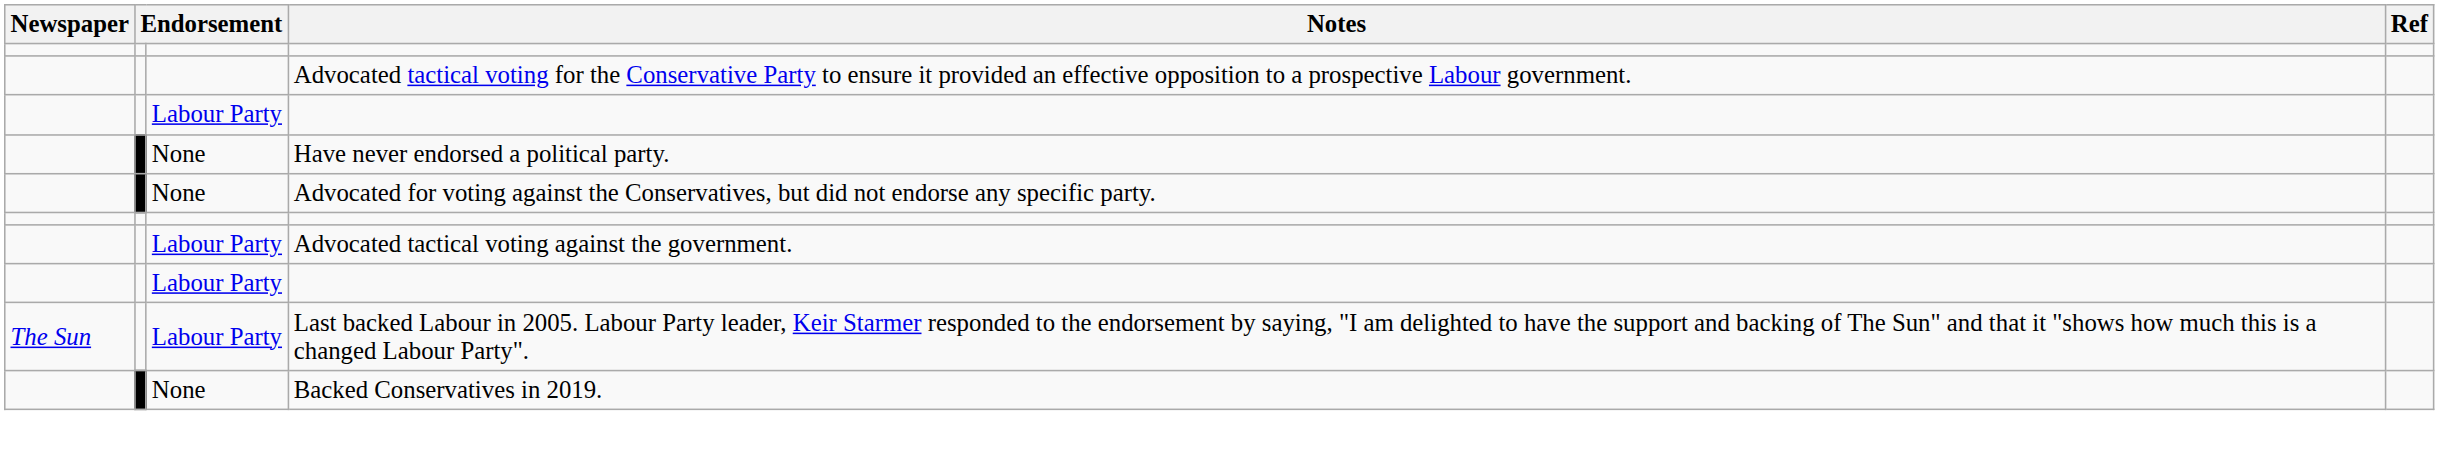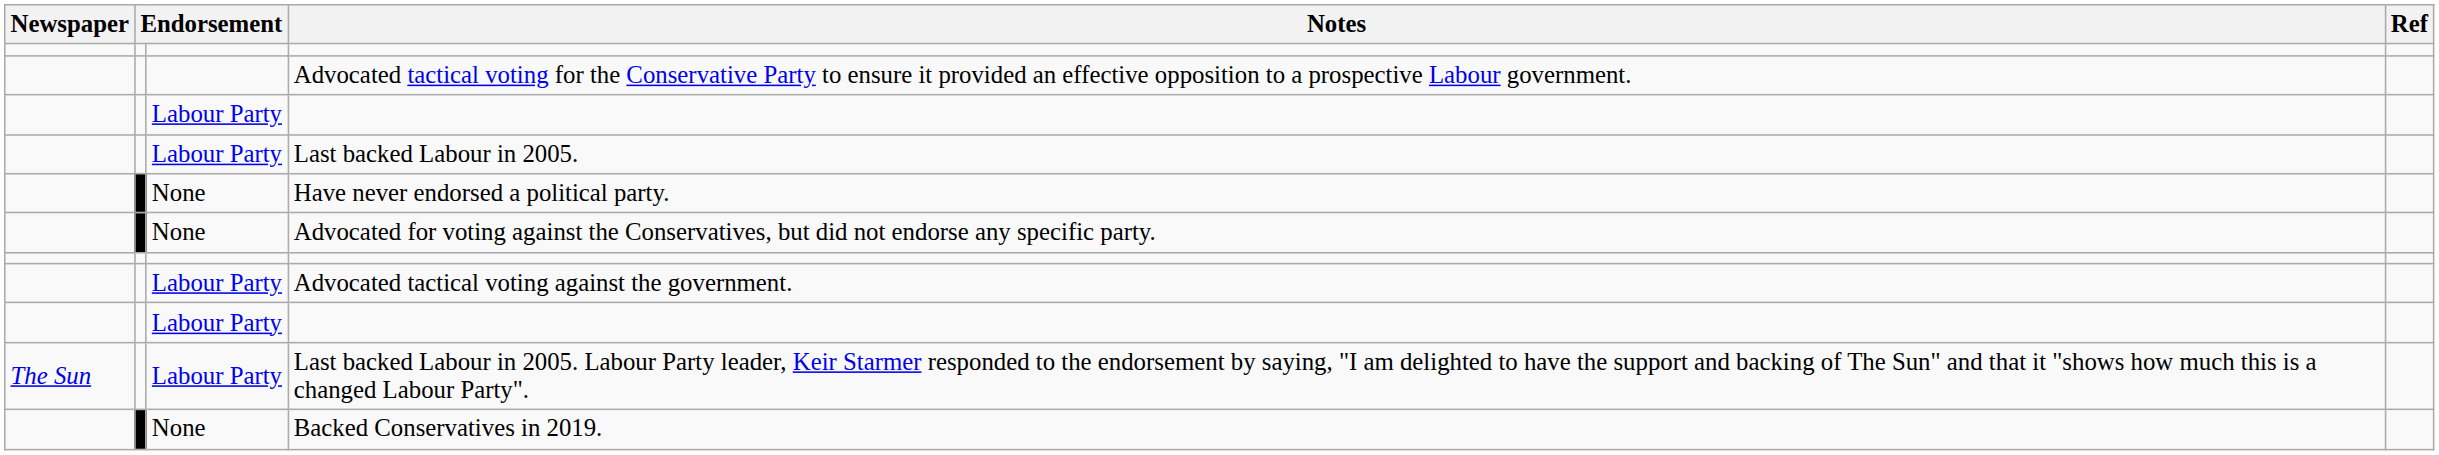+ row: (217, 153)
